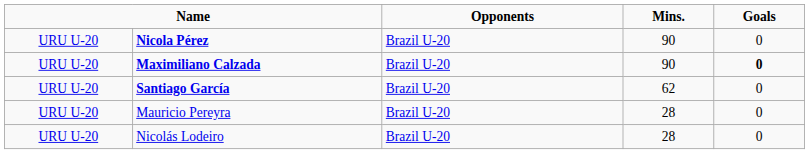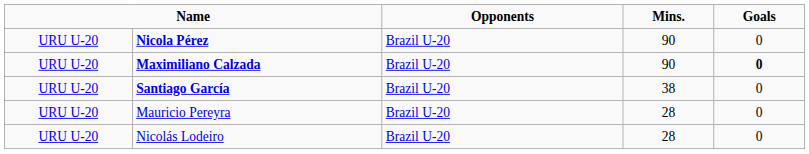(669, 88) 62 -> (669, 88) 38
